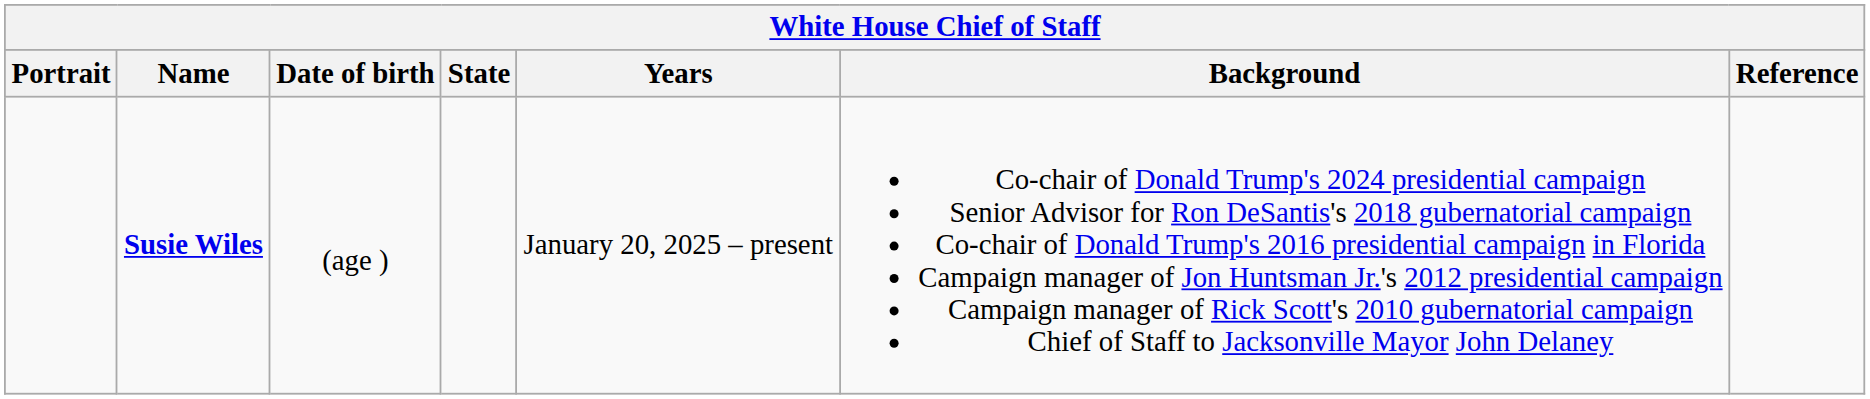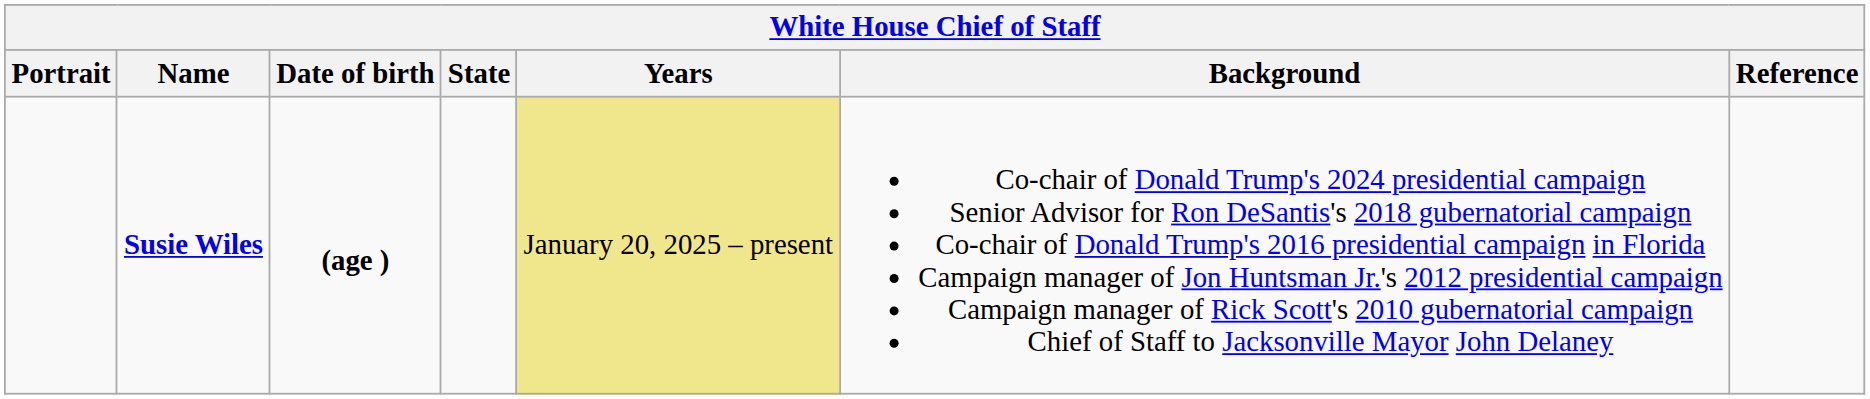(355, 260) normal -> (355, 260) bold
(678, 244) no background -> (678, 244) khaki background
